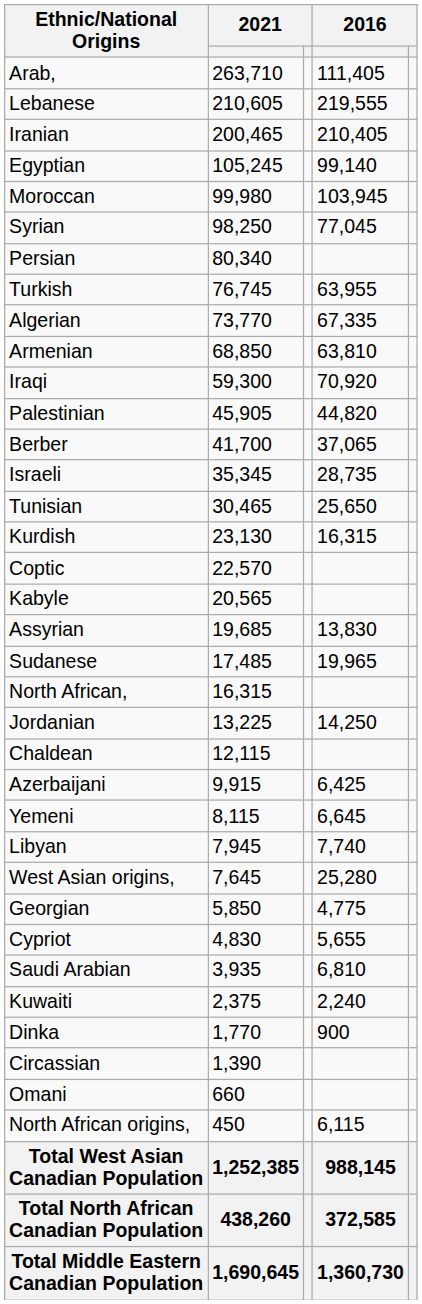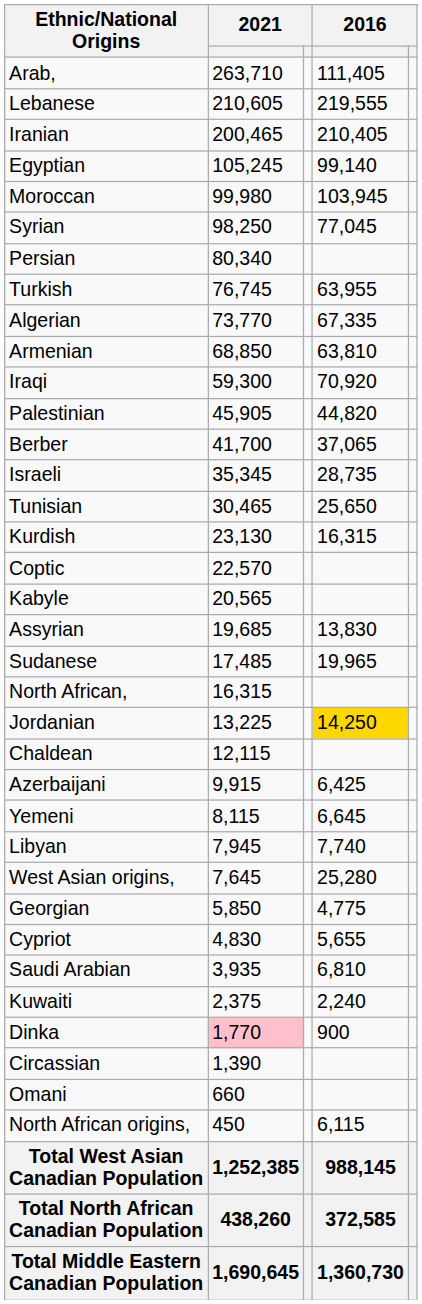(347, 723) no background -> (347, 723) gold background
(237, 1032) no background -> (237, 1032) pink background
